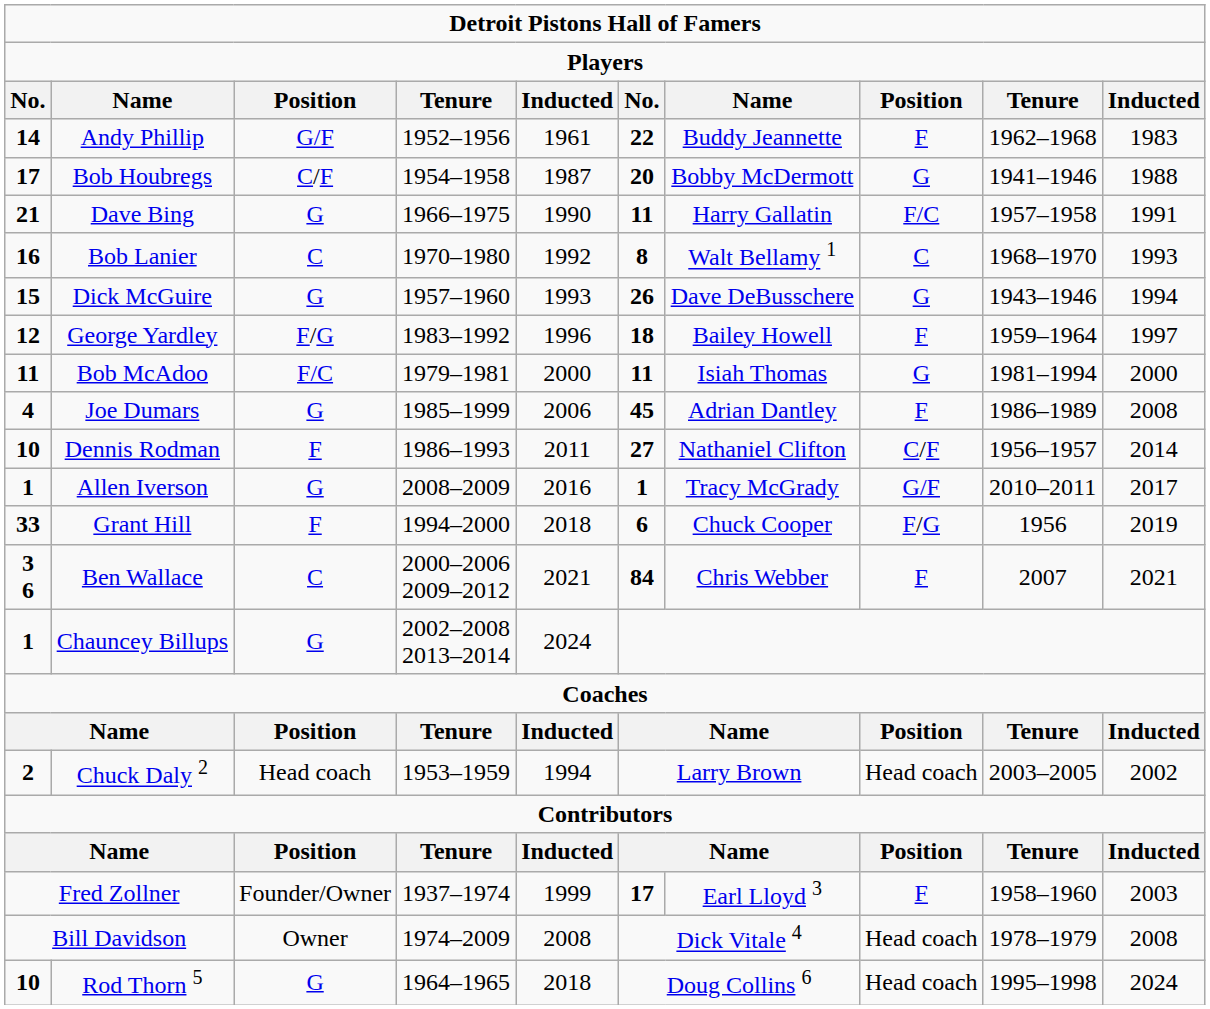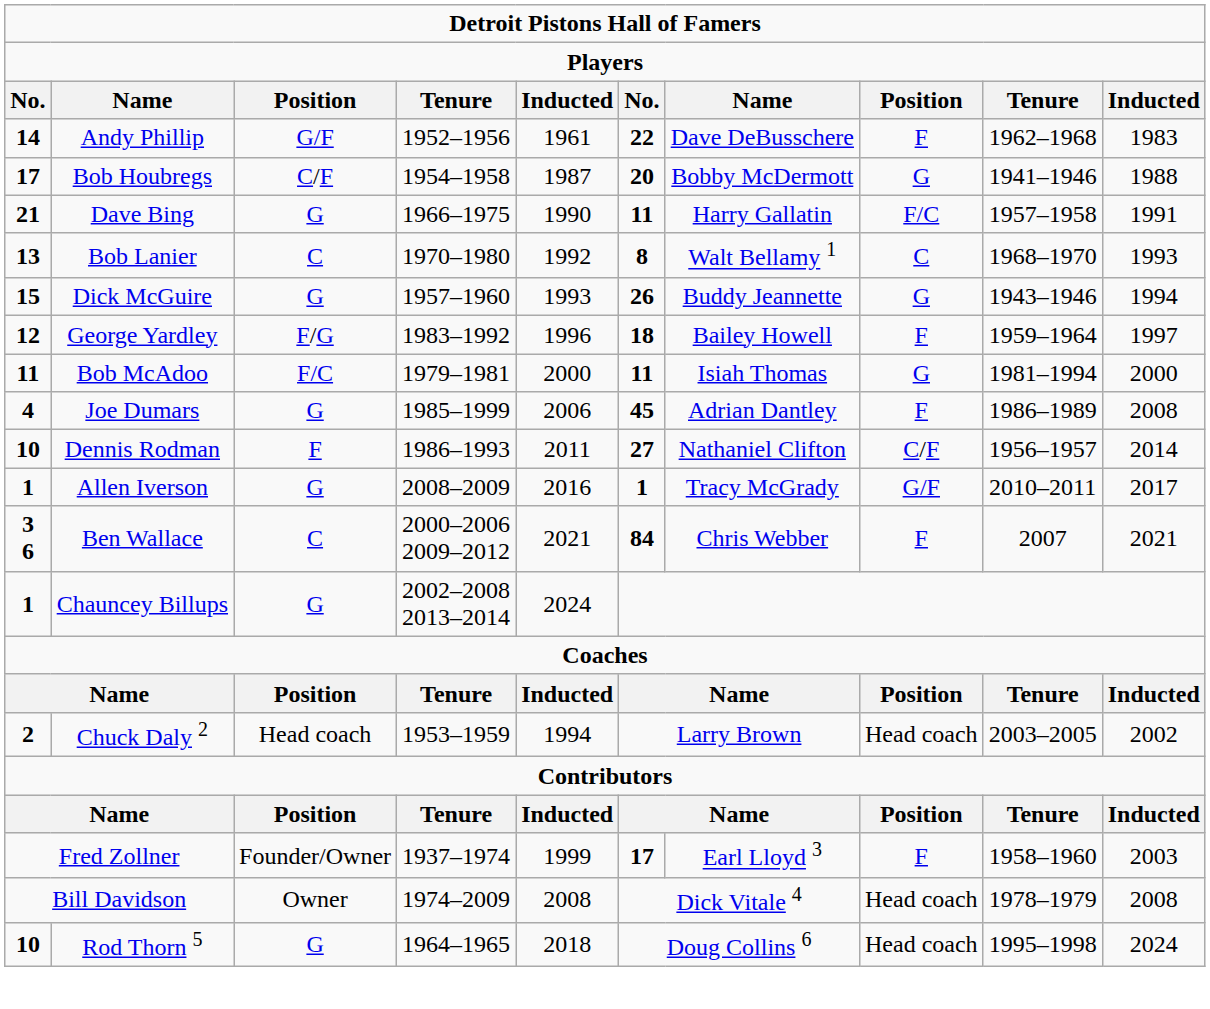(762, 137) Buddy Jeannette -> (762, 137) Dave DeBusschere
(28, 255) 16 -> (28, 255) 13
(762, 296) Dave DeBusschere -> (762, 296) Buddy Jeannette
- row: (142, 524)
